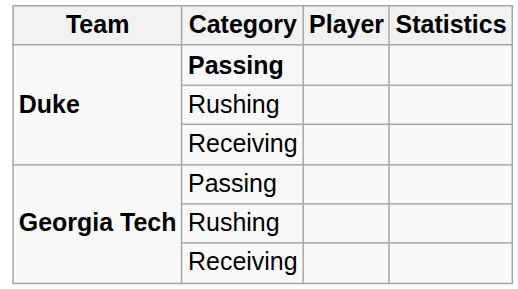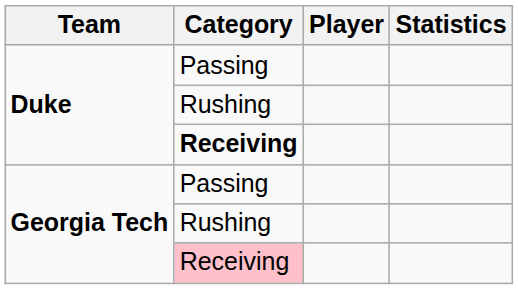(236, 64) bold -> (224, 64) normal
(243, 144) normal -> (239, 144) bold
(243, 262) no background -> (234, 262) pink background
